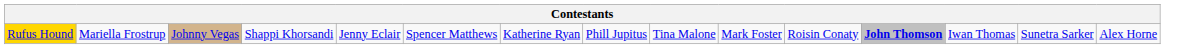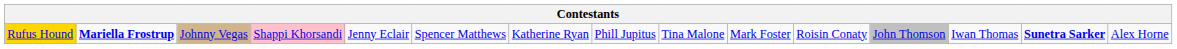(122, 33) normal -> (127, 33) bold
(289, 33) no background -> (298, 33) pink background
(903, 33) bold -> (909, 33) normal
(1057, 33) normal -> (1065, 33) bold
